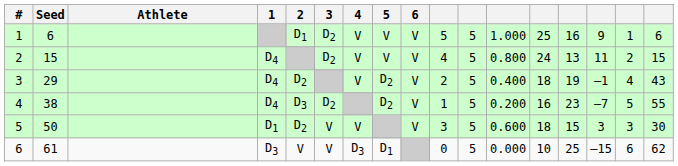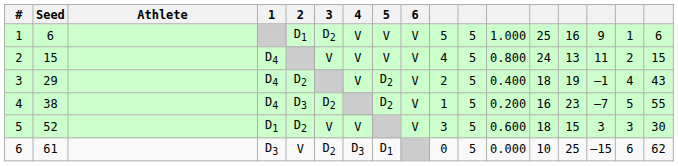(329, 58) D2 -> (329, 58) V
(50, 127) 50 -> (50, 127) 52
(329, 149) V -> (329, 149) D2
